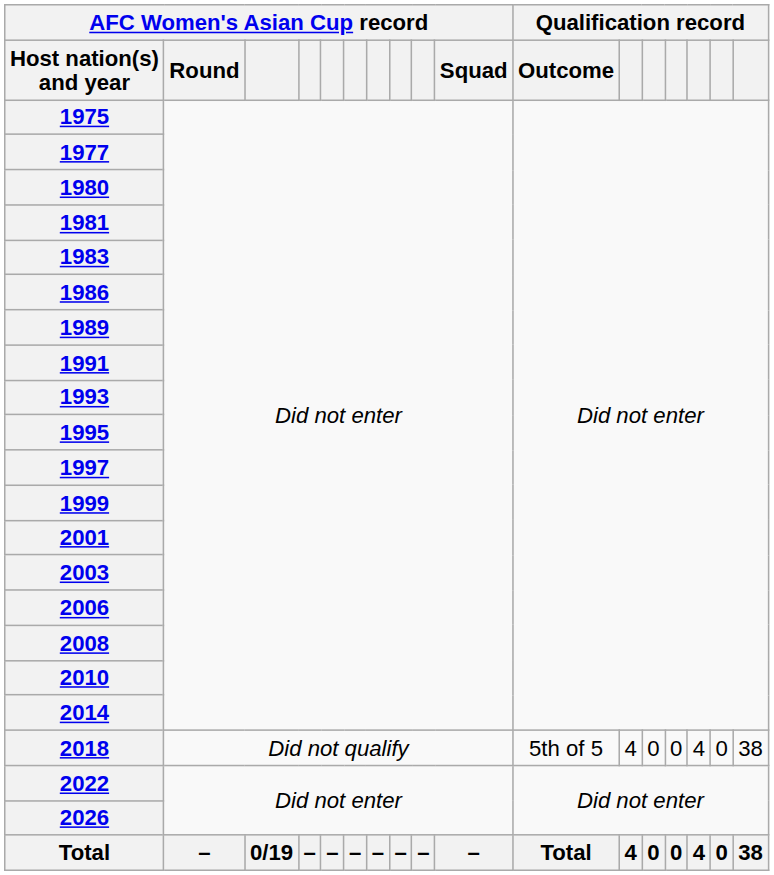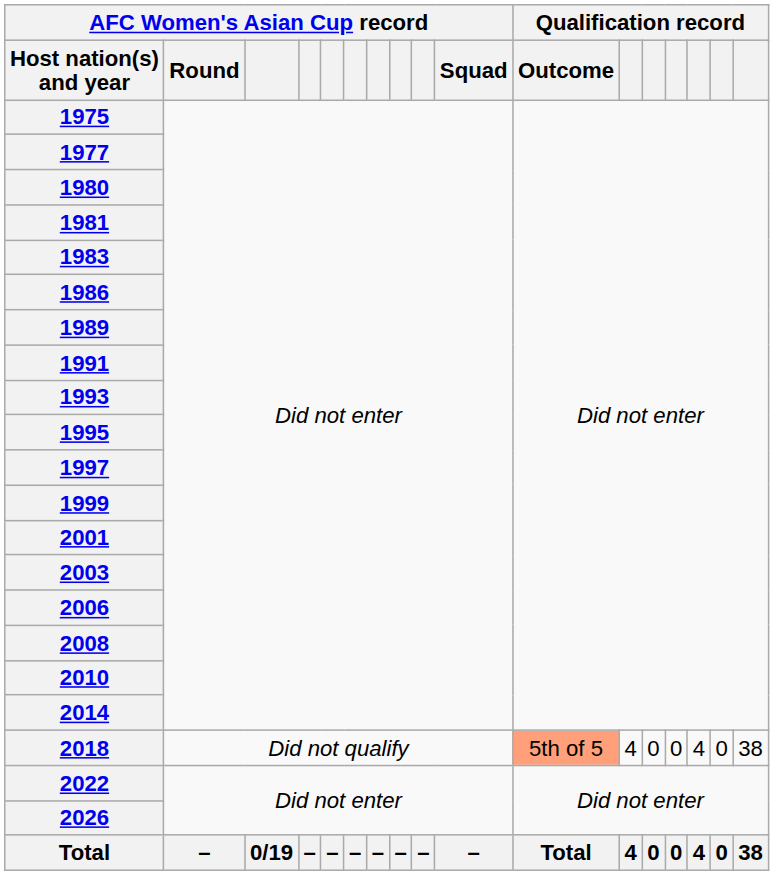(566, 748) no background -> (566, 748) lightsalmon background
